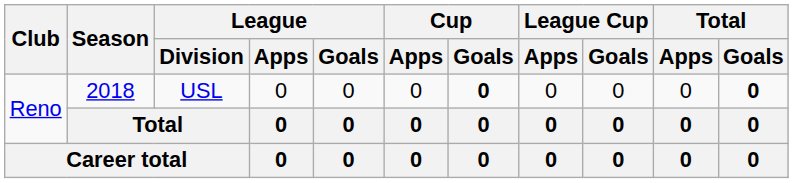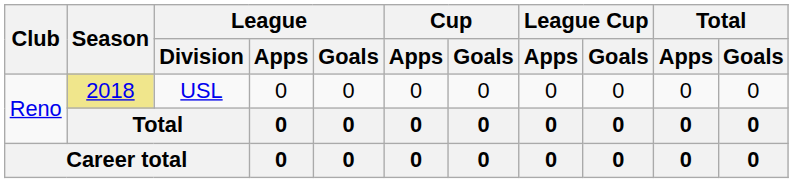(110, 90) no background -> (110, 90) khaki background
(483, 90) bold -> (483, 90) normal
(753, 90) bold -> (753, 90) normal
